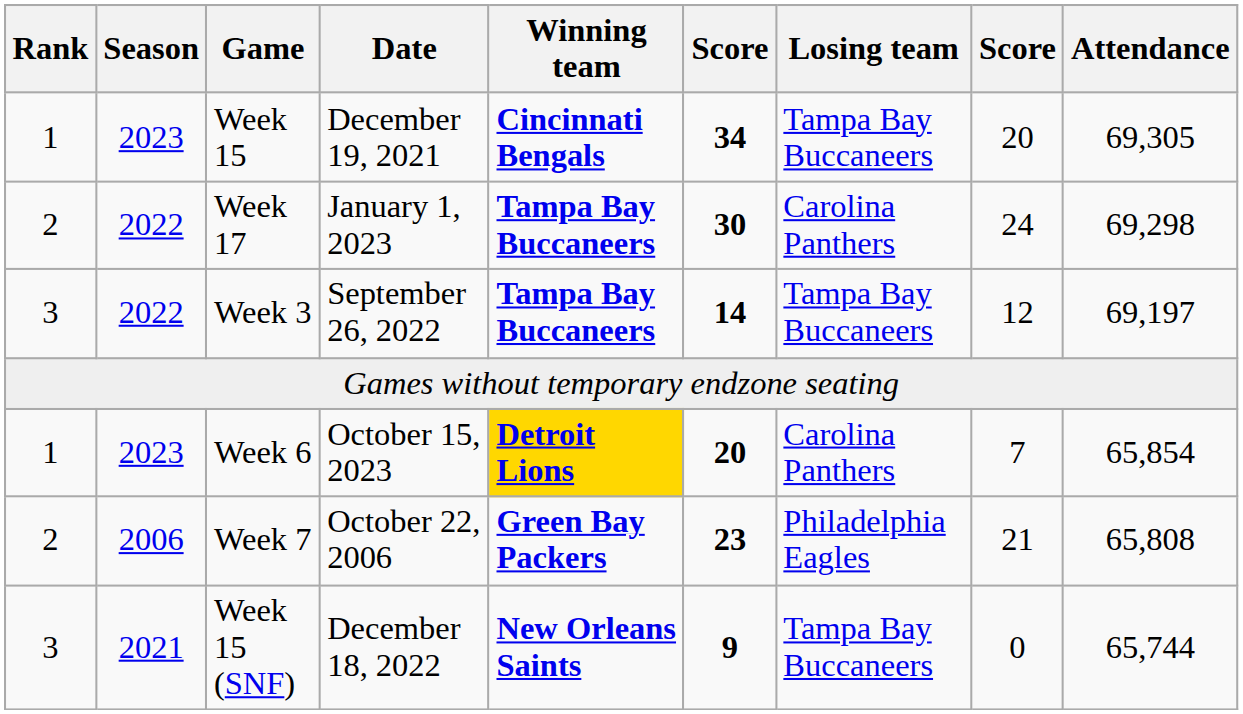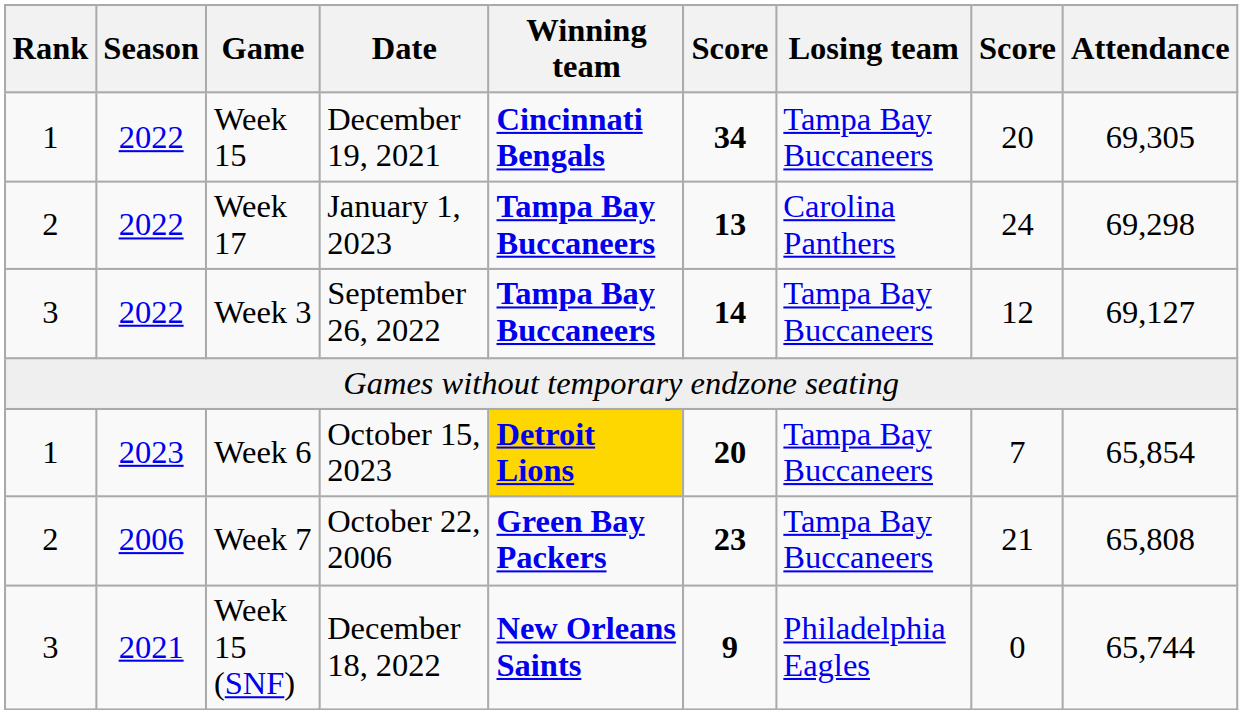(151, 136) 2023 -> (151, 136) 2022
(730, 224) 30 -> (730, 224) 13
(1150, 312) 69,197 -> (1150, 312) 69,127
(839, 452) Carolina Panthers -> (858, 452) Tampa Bay Buccaneers
(865, 540) Philadelphia Eagles -> (858, 540) Tampa Bay Buccaneers
(858, 646) Tampa Bay Buccaneers -> (865, 646) Philadelphia Eagles
